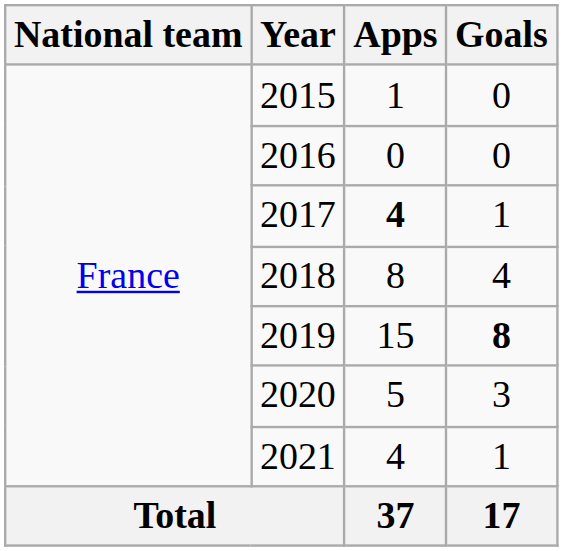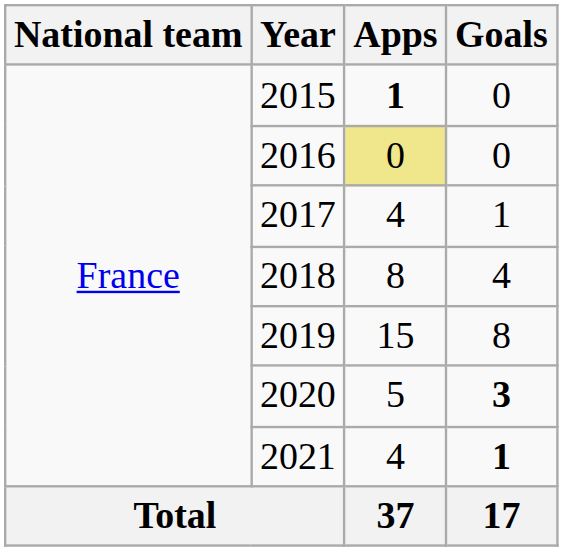(395, 94) normal -> (395, 94) bold
(395, 154) no background -> (395, 154) khaki background
(395, 214) bold -> (395, 214) normal
(501, 335) bold -> (501, 335) normal
(501, 395) normal -> (501, 395) bold
(501, 455) normal -> (501, 455) bold
